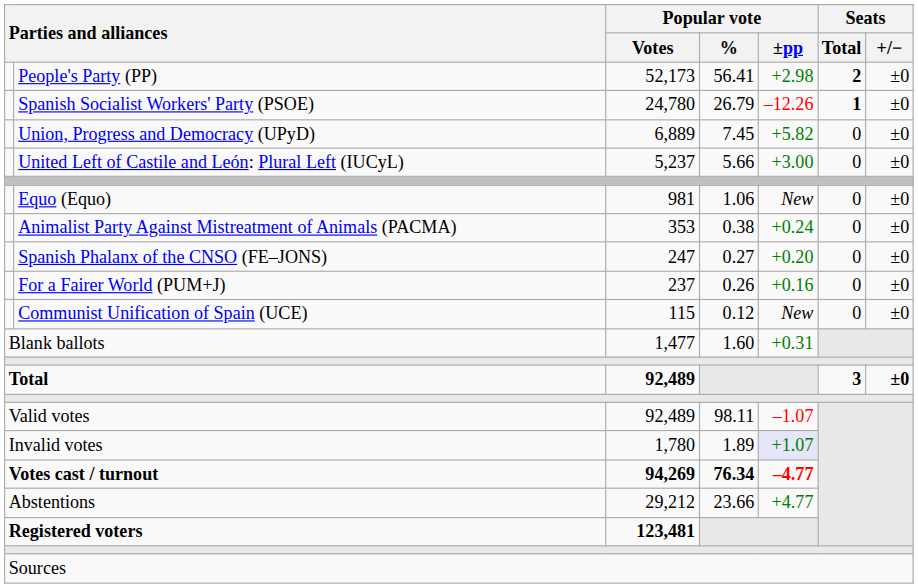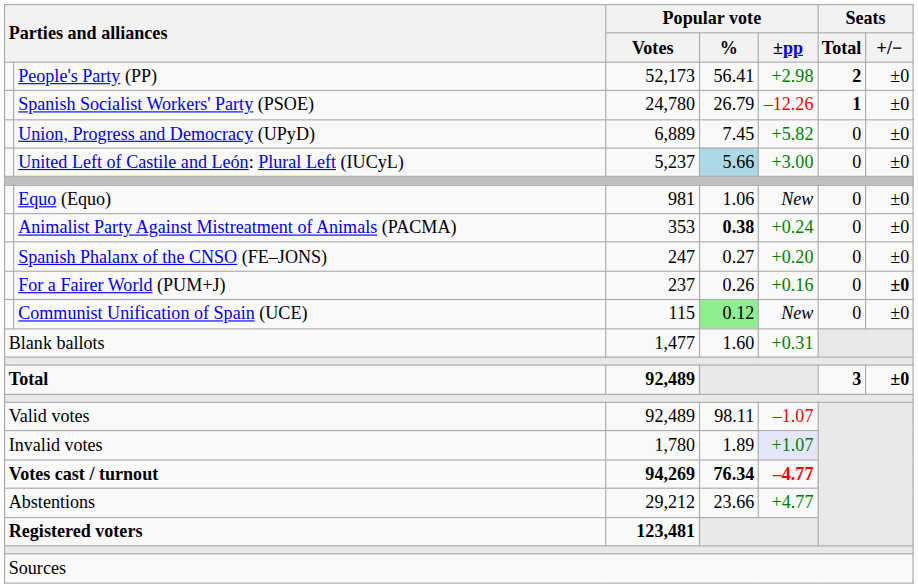(738, 162) no background -> (738, 162) lightblue background
(738, 227) normal -> (738, 227) bold
(900, 285) normal -> (900, 285) bold
(738, 313) no background -> (738, 313) lightgreen background
